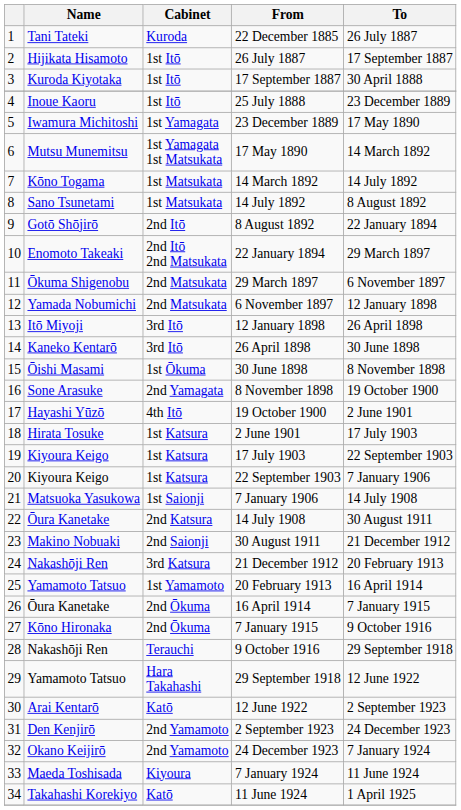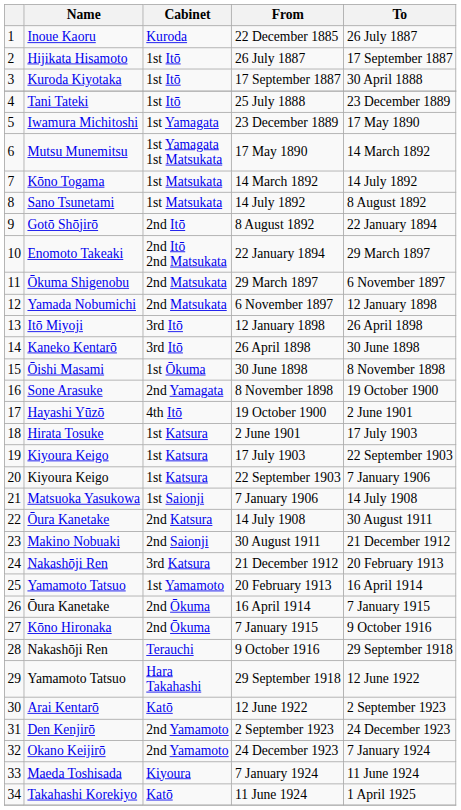(58, 36) Tani Tateki -> (62, 36) Inoue Kaoru
(62, 101) Inoue Kaoru -> (58, 101) Tani Tateki
